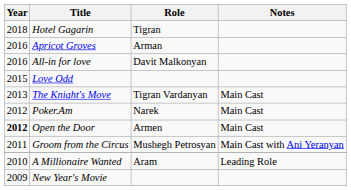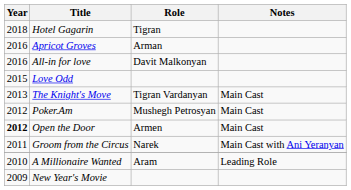(146, 111) Narek -> (174, 111) Mushegh Petrosyan
(174, 144) Mushegh Petrosyan -> (146, 144) Narek
